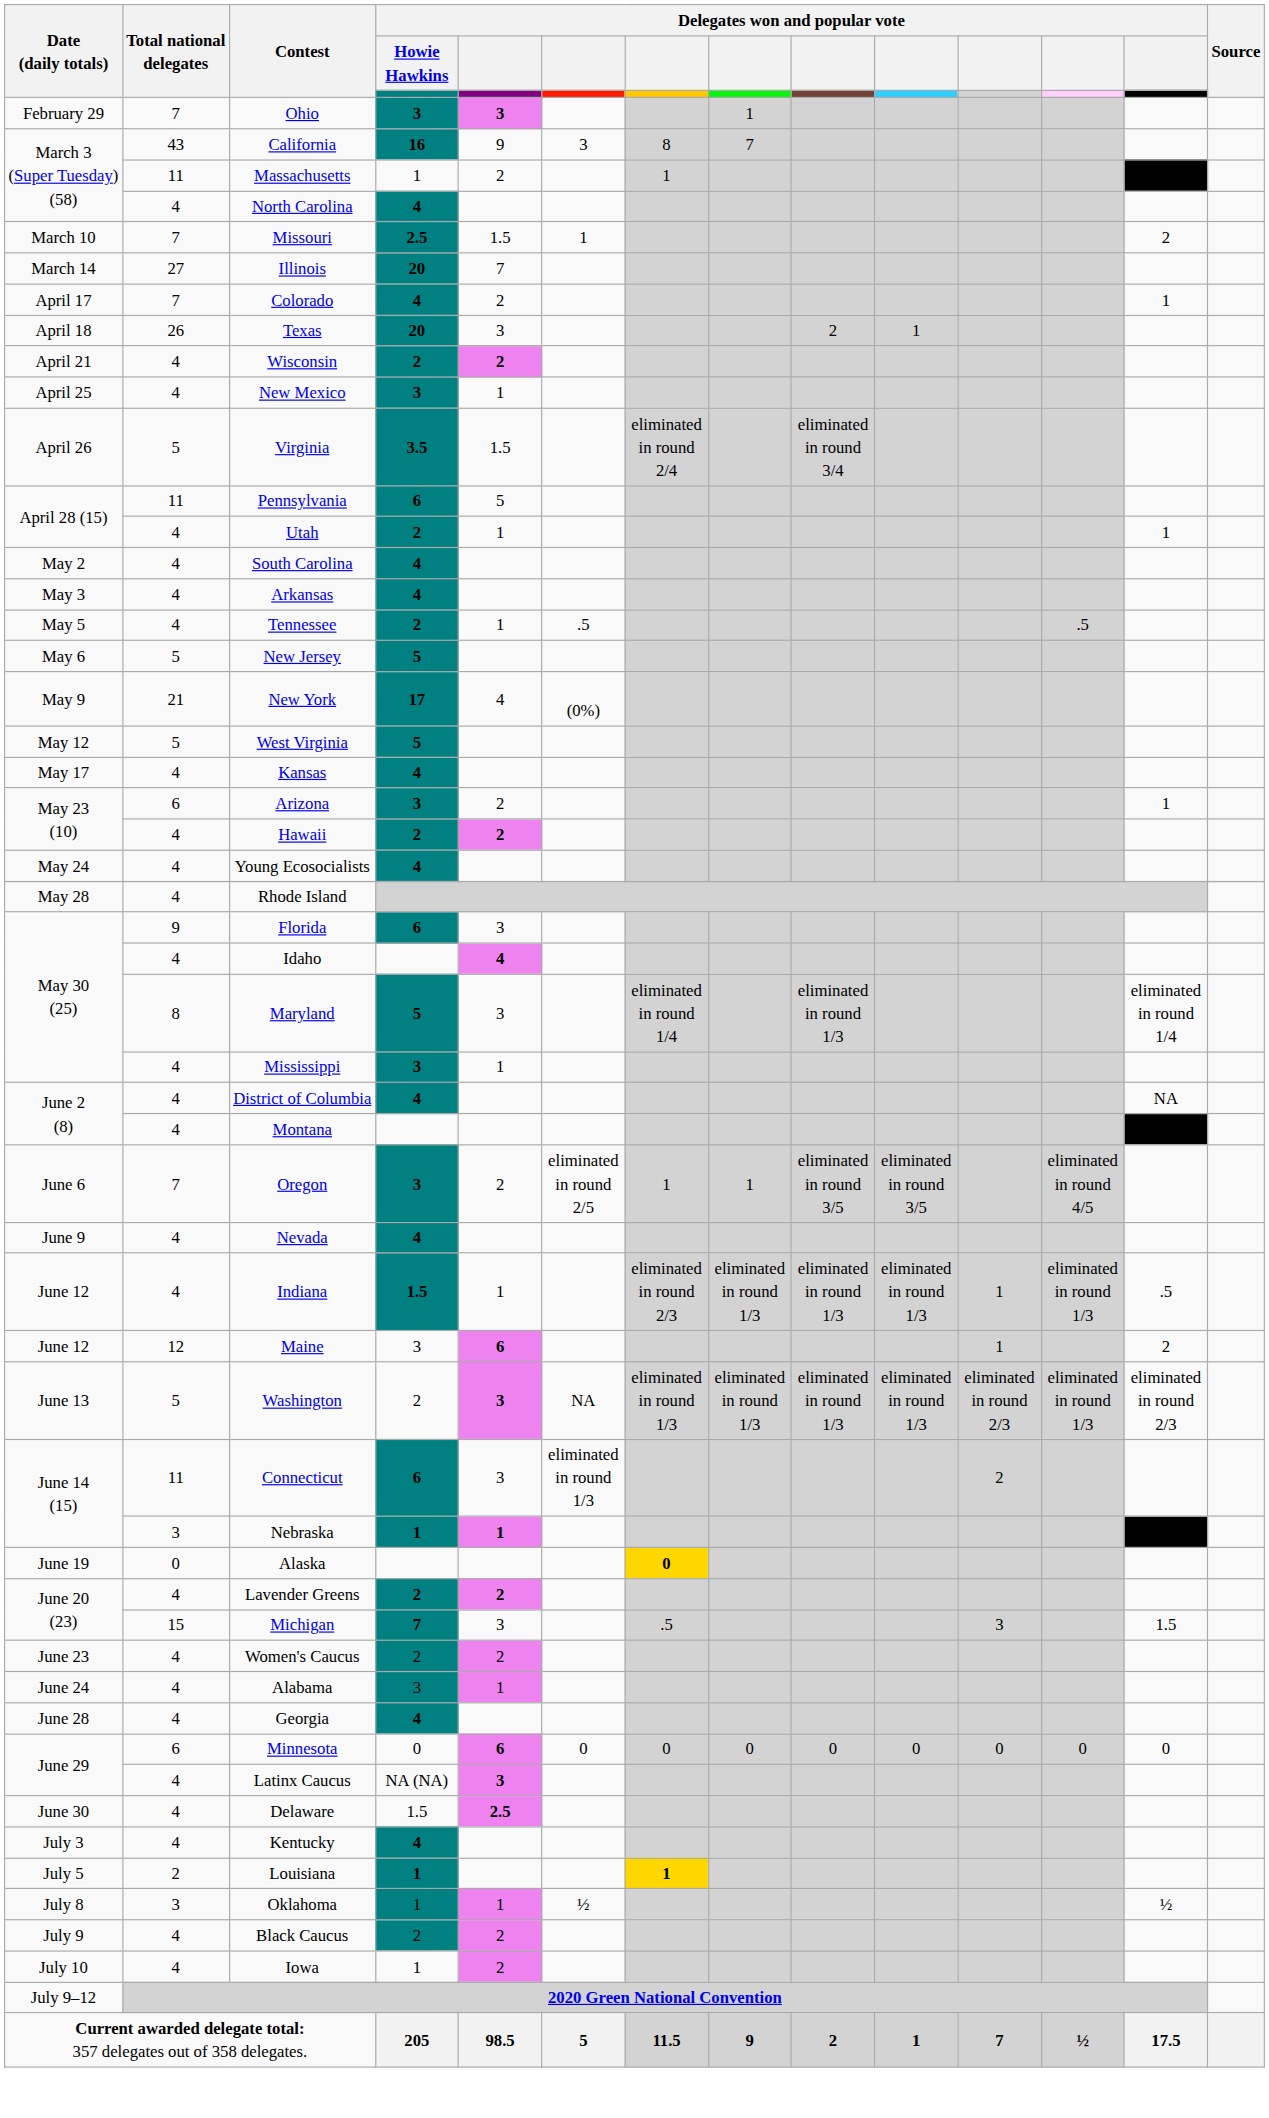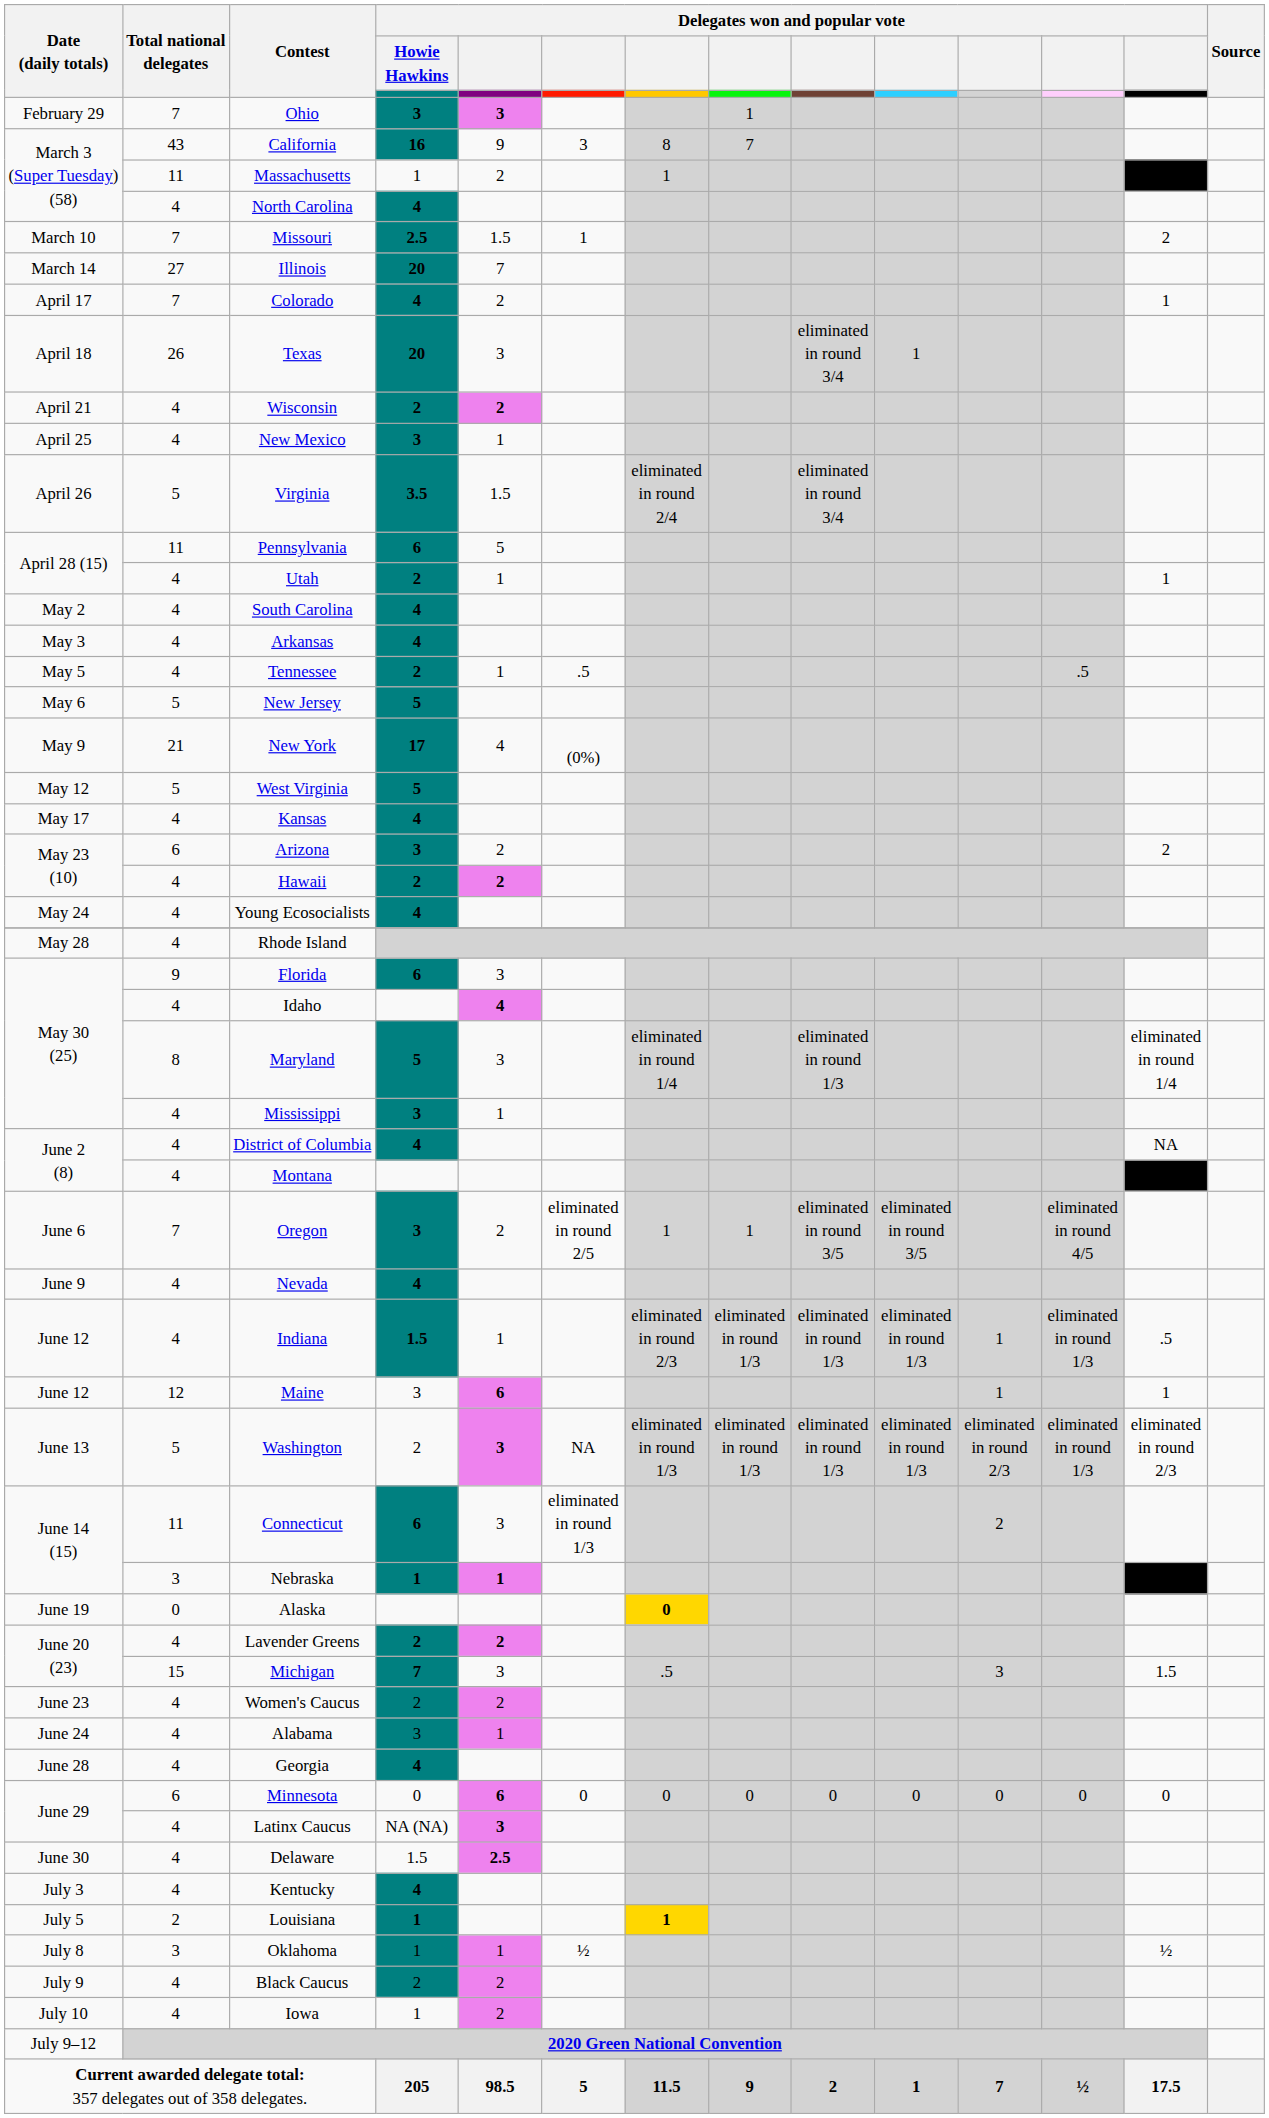(833, 331) 2 -> (833, 354) eliminated in round 3/4
(1166, 804) 1 -> (1166, 850) 2
(1166, 1346) 2 -> (1166, 1393) 1
